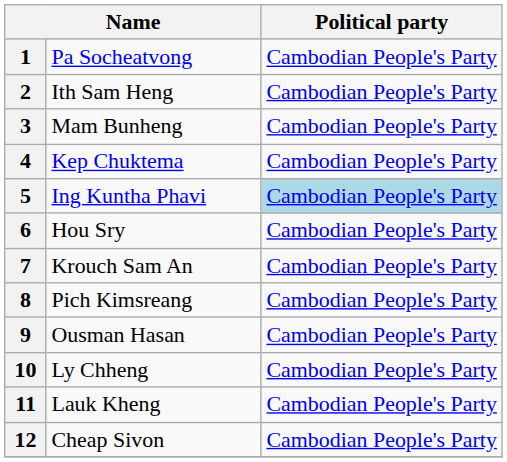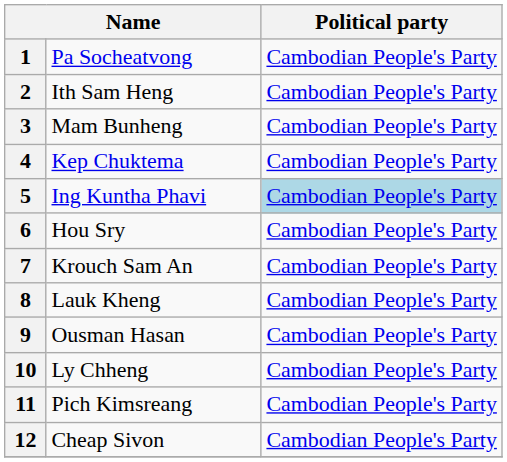(122, 299) Pich Kimsreang -> (106, 299) Lauk Kheng
(106, 404) Lauk Kheng -> (122, 404) Pich Kimsreang
